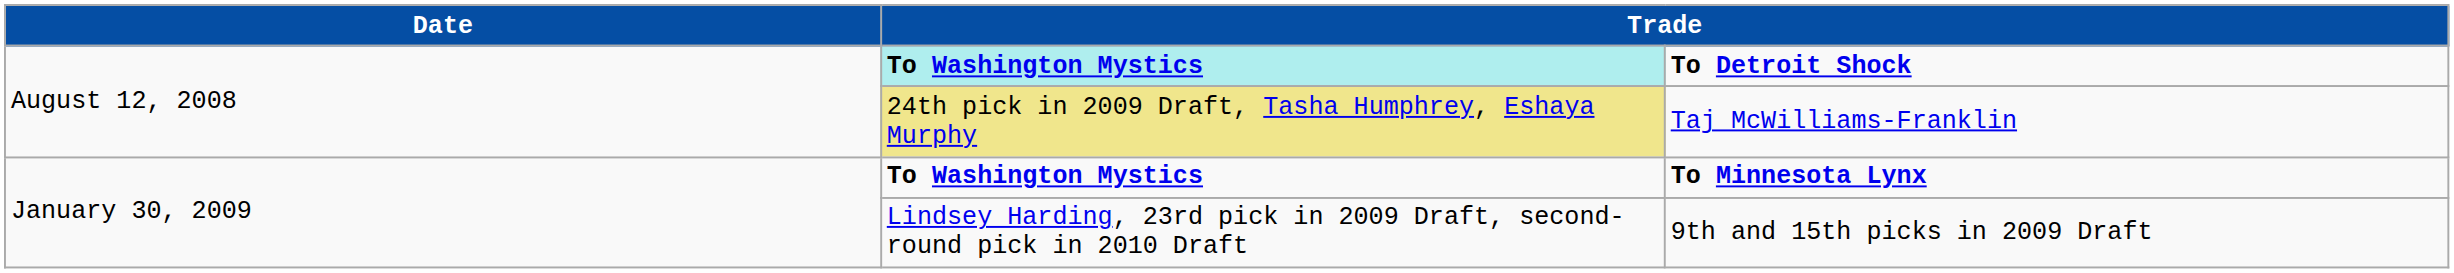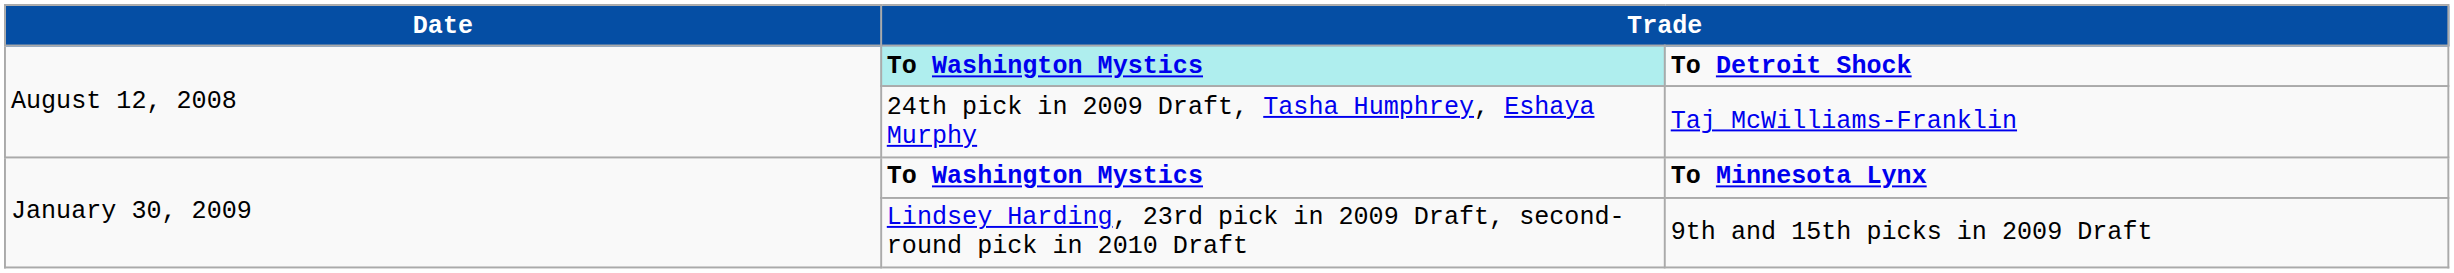(1241, 122) khaki background -> (1241, 122) no background
